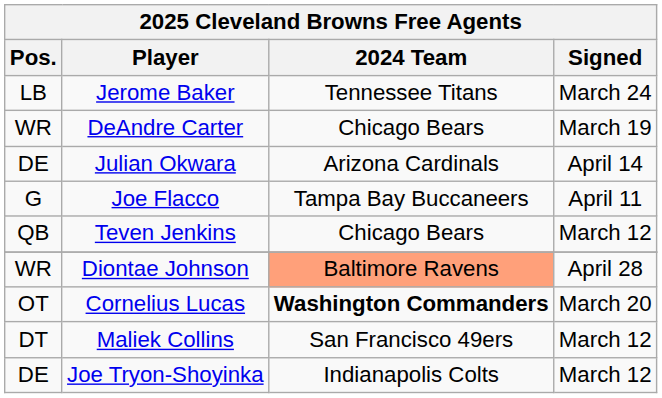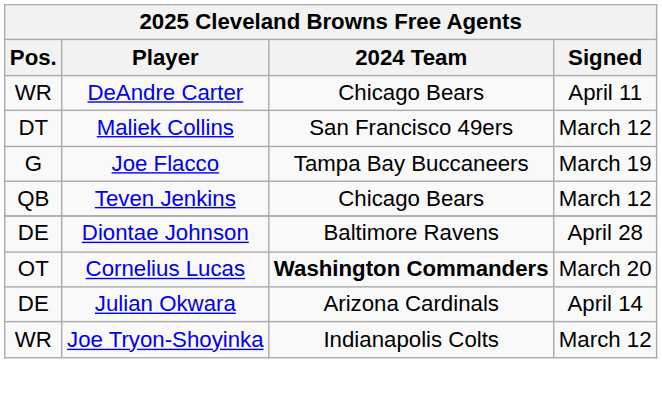- row: (165, 92)
(605, 127) March 19 -> (605, 92) April 11
rows swapped: (165, 339) <-> (165, 163)
(605, 198) April 11 -> (605, 163) March 19
(33, 269) WR -> (33, 233) DE
(411, 269) lightsalmon background -> (411, 233) no background
(33, 374) DE -> (33, 339) WR
